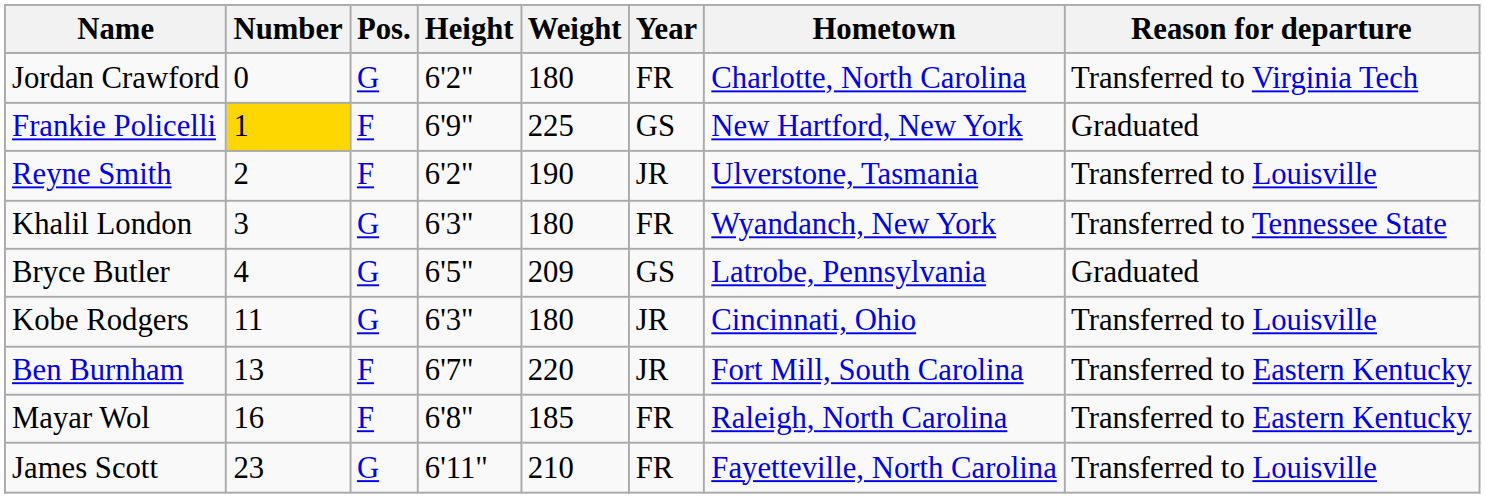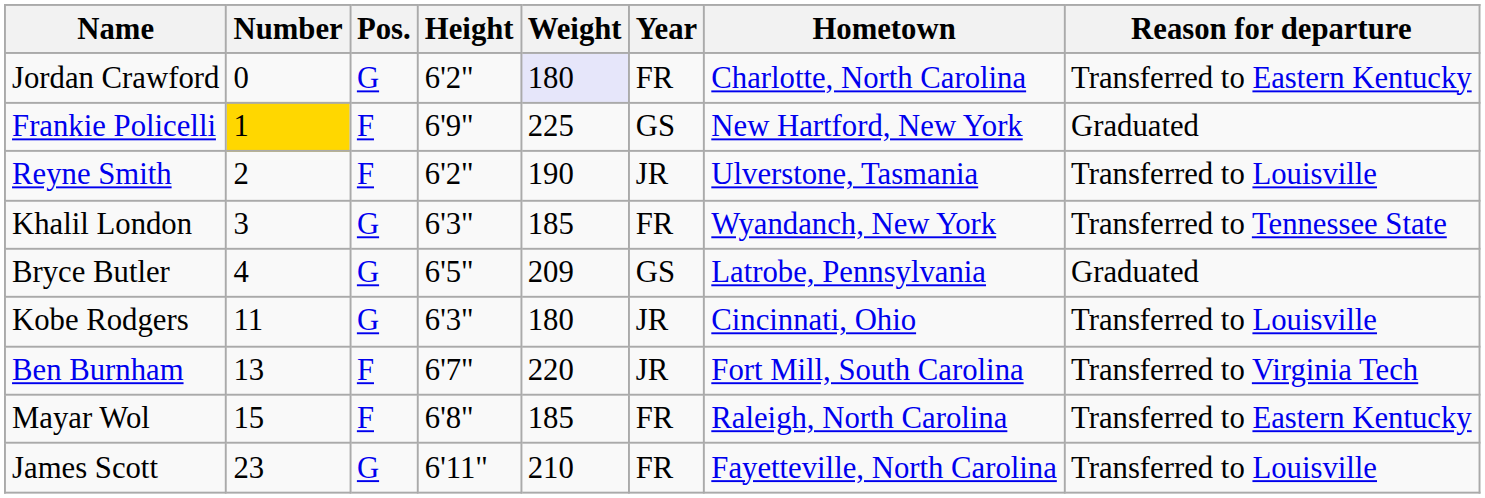(551, 77) no background -> (551, 77) lavender background
(1245, 77) Transferred to Virginia Tech -> (1271, 77) Transferred to Eastern Kentucky
(551, 223) 180 -> (551, 223) 185
(1271, 369) Transferred to Eastern Kentucky -> (1245, 369) Transferred to Virginia Tech
(249, 418) 16 -> (249, 418) 15
